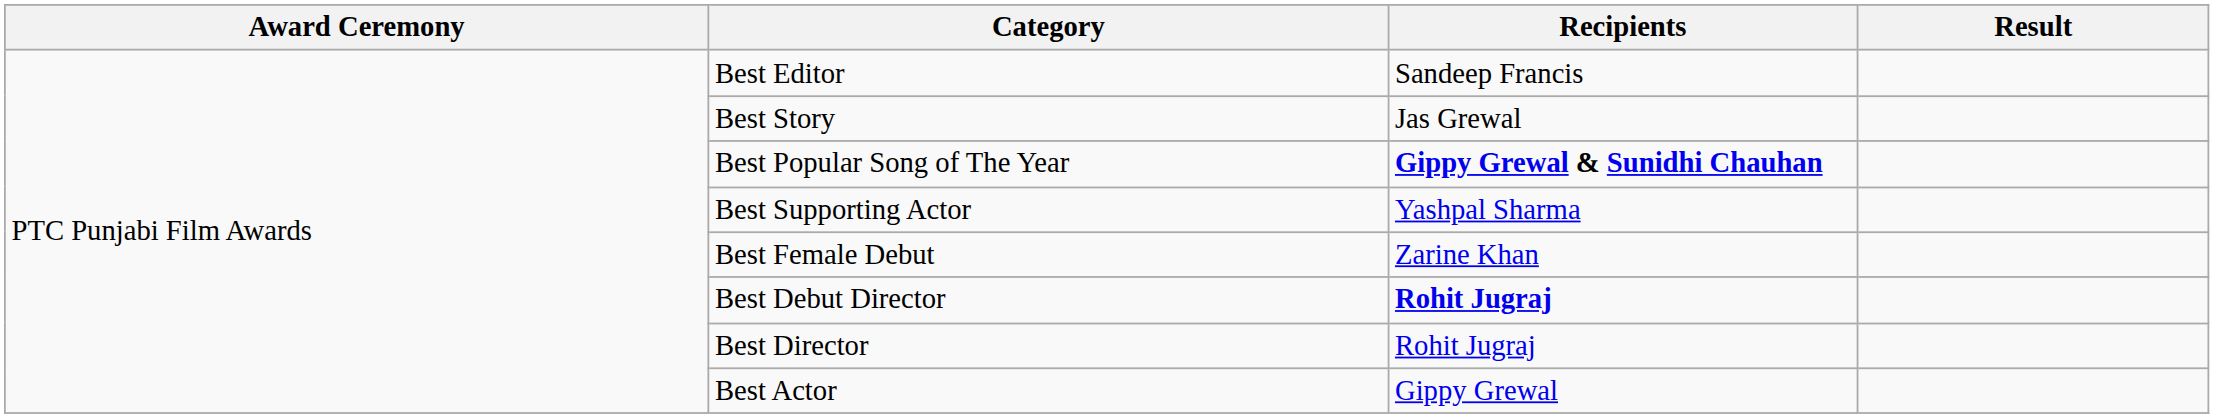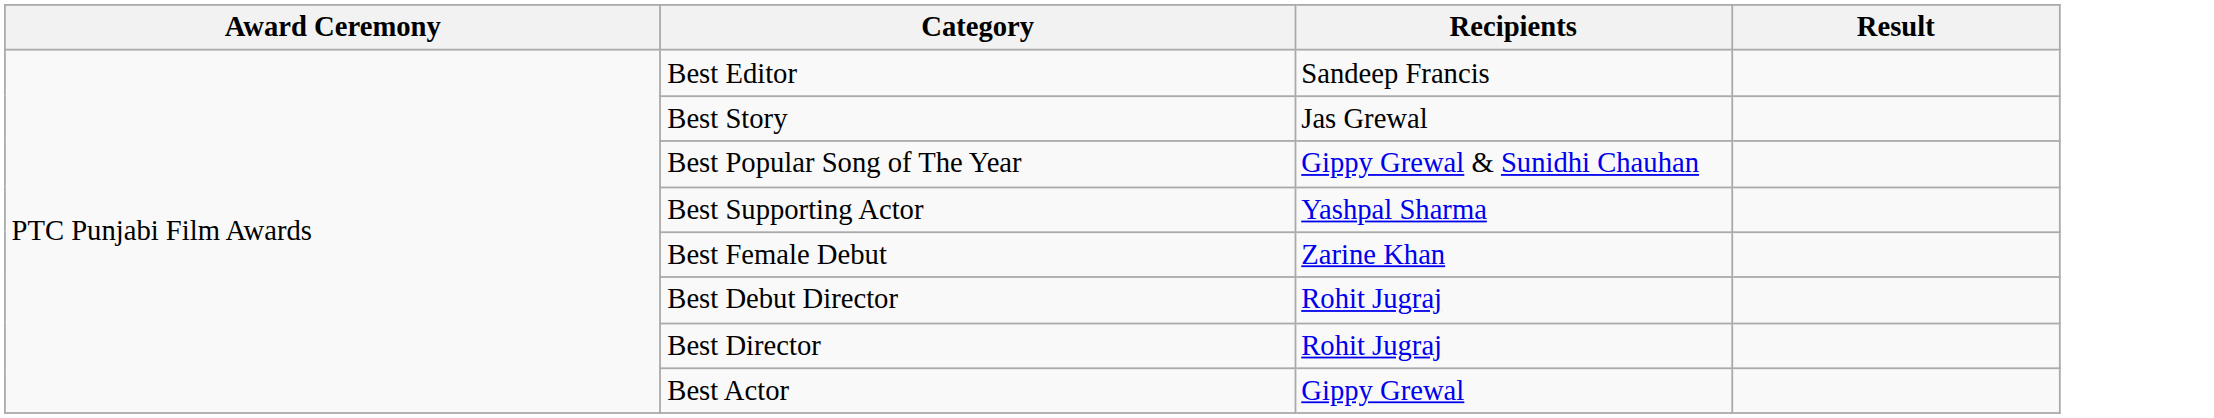(1609, 163) bold -> (1500, 163) normal
(1473, 299) bold -> (1372, 299) normal
